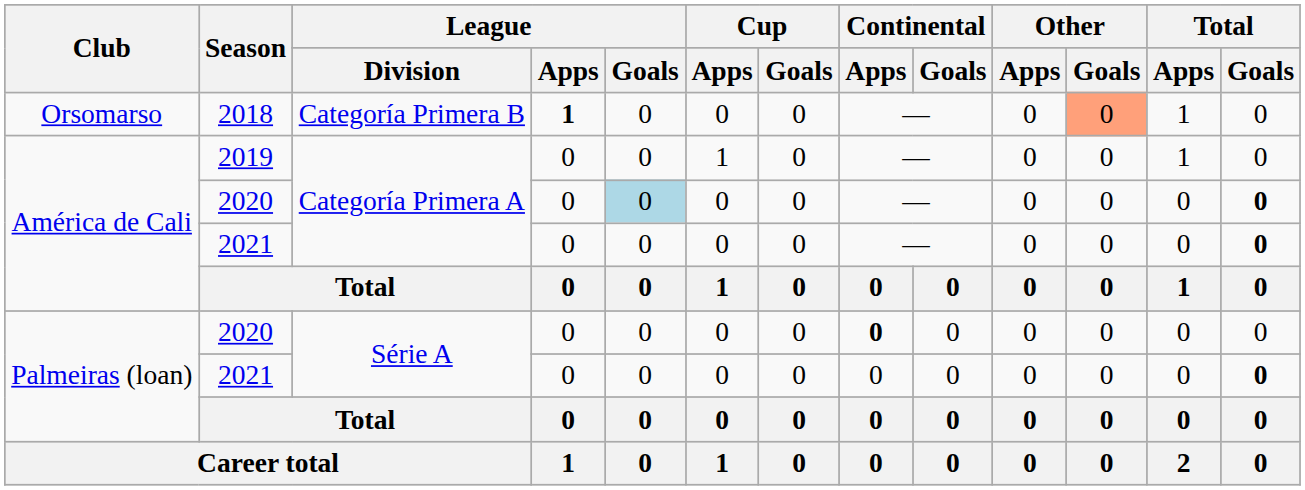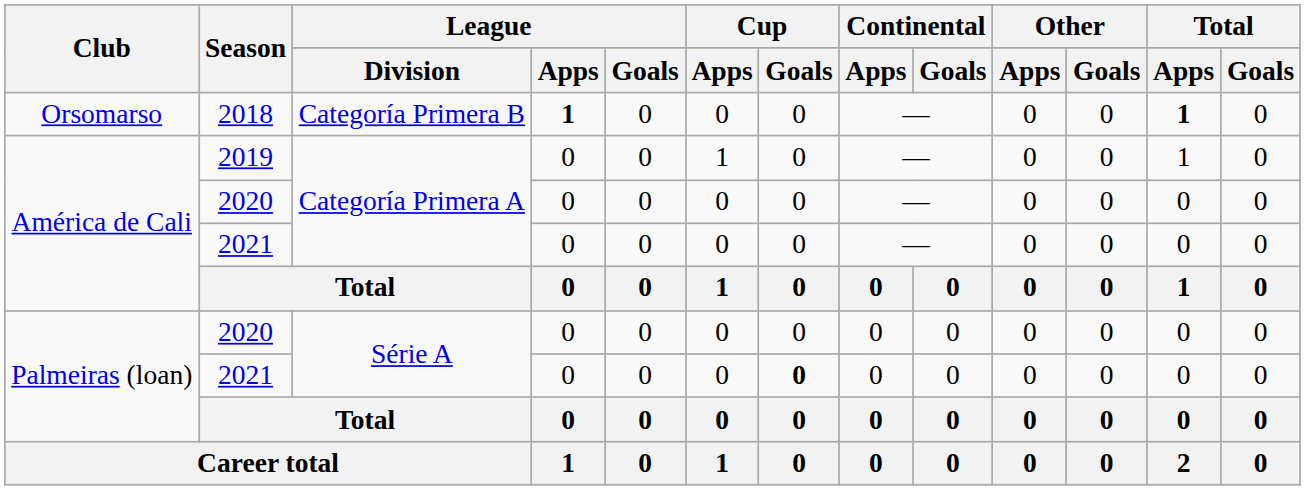(1107, 113) lightsalmon background -> (1107, 113) no background
(1184, 113) normal -> (1184, 113) bold
(645, 200) lightblue background -> (645, 200) no background
(1261, 200) bold -> (1261, 200) normal
(1261, 244) bold -> (1261, 244) normal
(876, 331) bold -> (876, 331) normal
(799, 375) normal -> (799, 375) bold
(1261, 375) bold -> (1261, 375) normal
